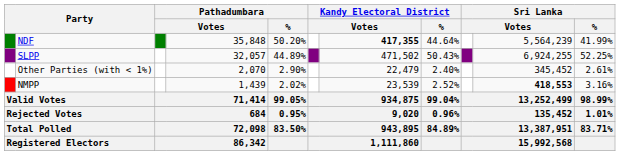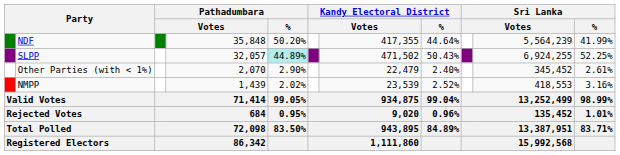(400, 41) bold -> (400, 41) normal
(290, 56) no background -> (290, 56) paleturquoise background
(553, 85) bold -> (553, 85) normal
